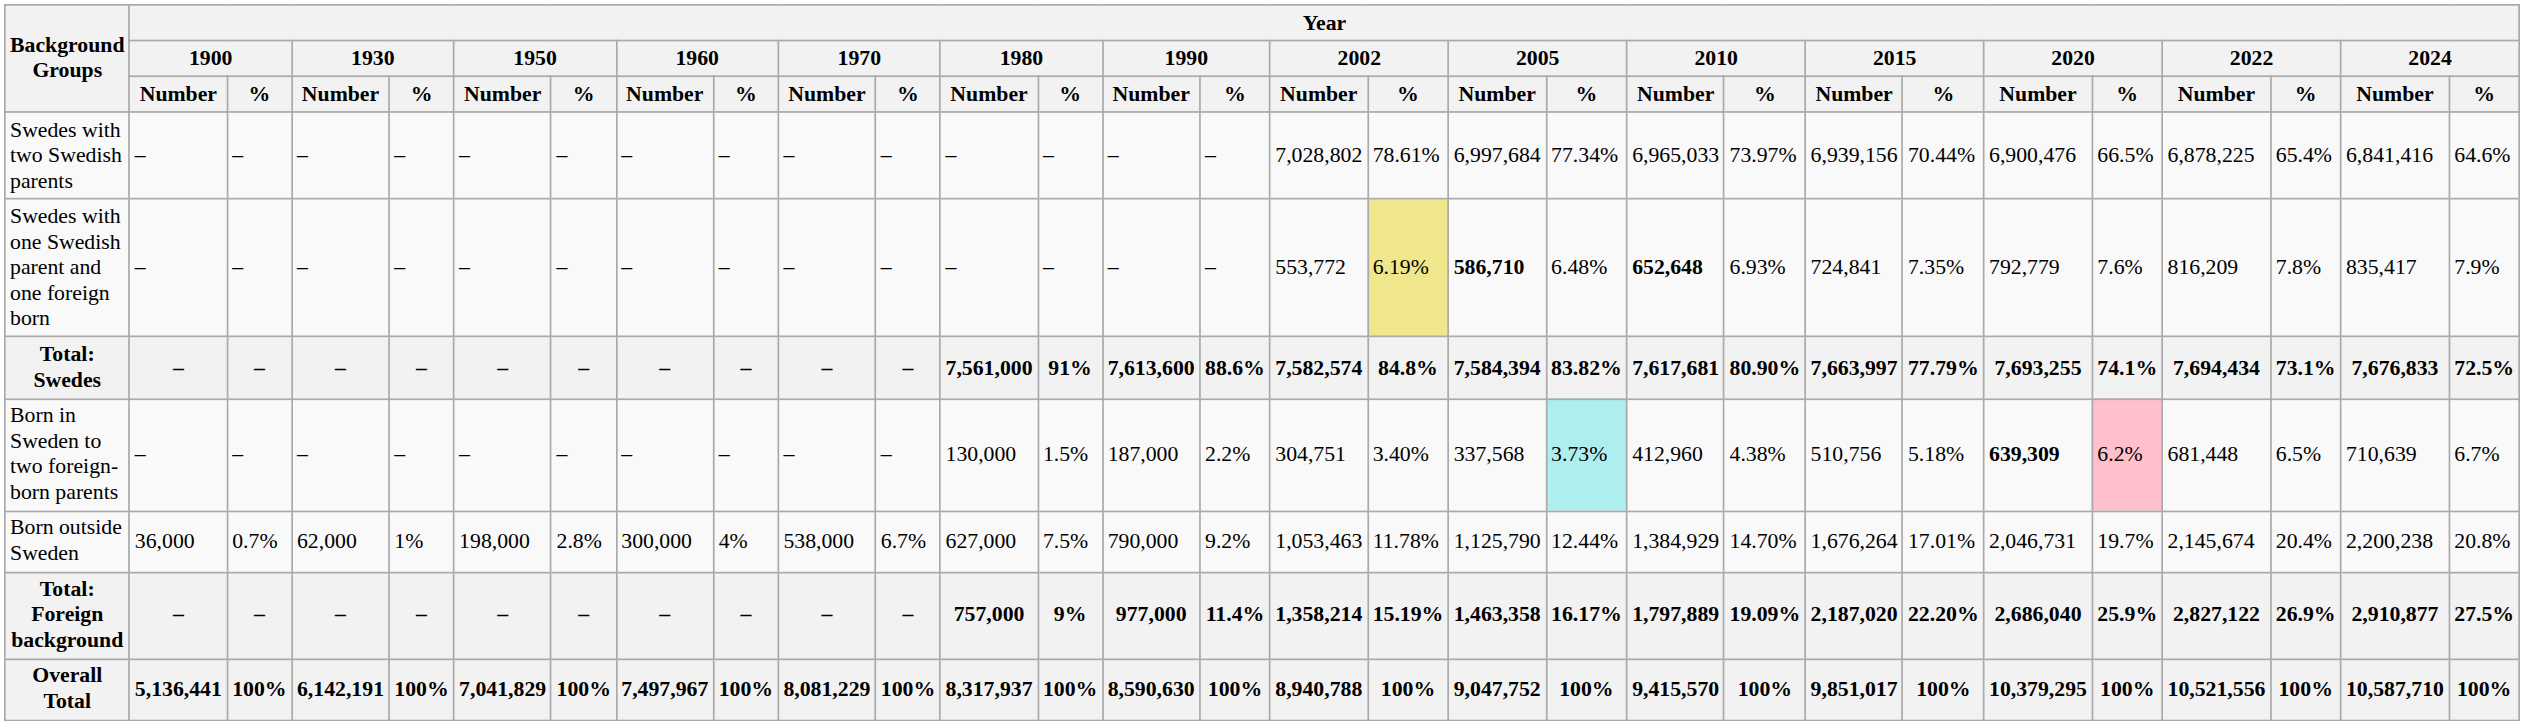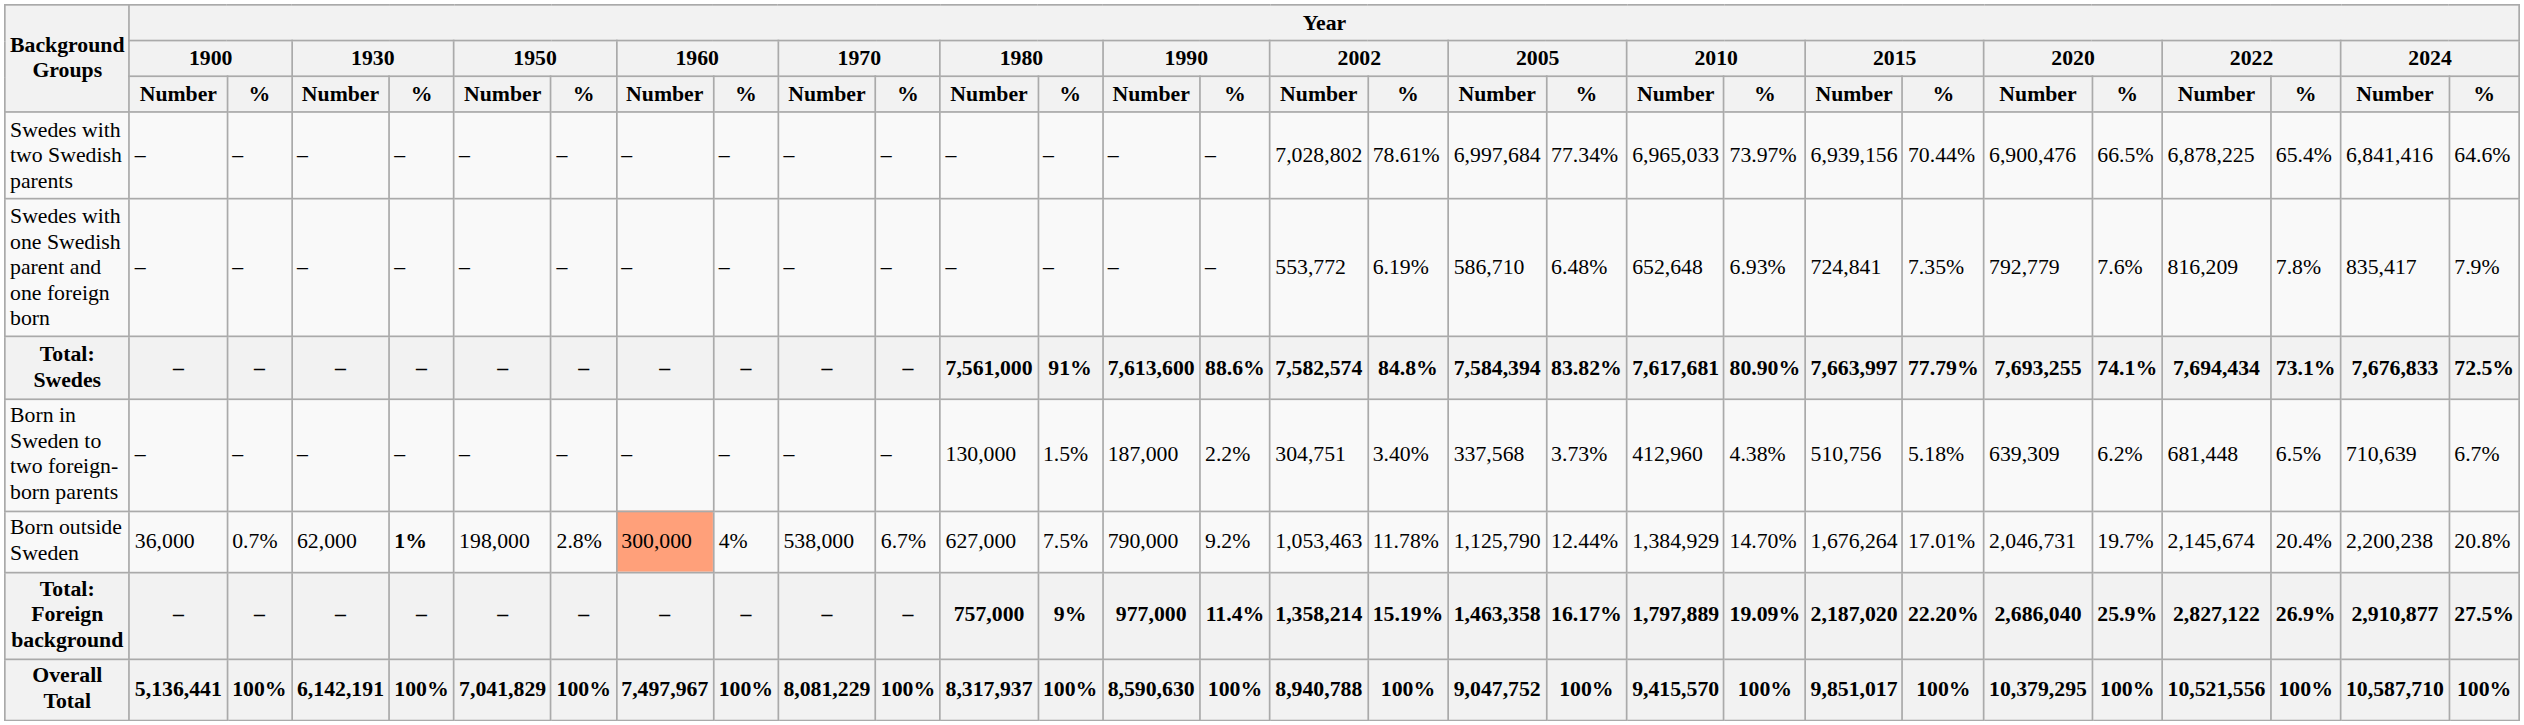(1401, 267) khaki background -> (1401, 267) no background
(1489, 267) bold -> (1489, 267) normal
(1668, 267) bold -> (1668, 267) normal
(1579, 454) paleturquoise background -> (1579, 454) no background
(2024, 454) bold -> (2024, 454) normal
(2120, 454) pink background -> (2120, 454) no background
(409, 540) normal -> (411, 540) bold
(657, 540) no background -> (657, 540) lightsalmon background
